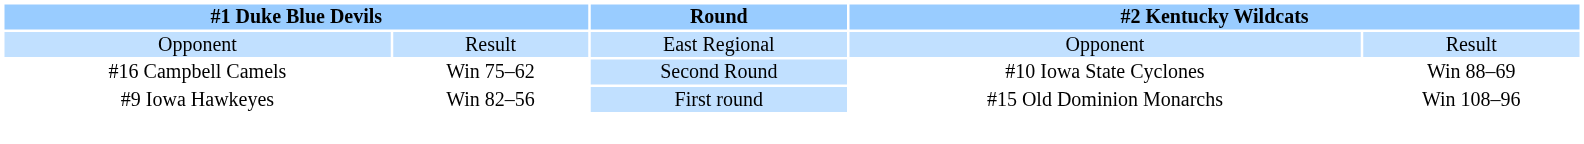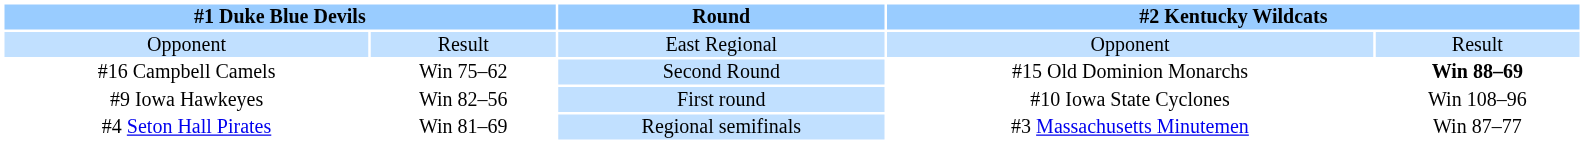(1105, 71) #10 Iowa State Cyclones -> (1130, 71) #15 Old Dominion Monarchs
(1471, 71) normal -> (1477, 71) bold
(1105, 99) #15 Old Dominion Monarchs -> (1130, 99) #10 Iowa State Cyclones
+ row: (187, 126)
